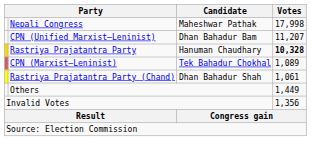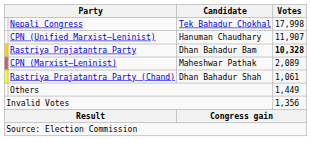(218, 24) Maheshwar Pathak -> (225, 24) Tek Bahadur Chokhal
(218, 37) Dhan Bahadur Bam -> (220, 37) Hanuman Chaudhary
(289, 37) 11,207 -> (289, 37) 11,907
(220, 50) Hanuman Chaudhary -> (218, 50) Dhan Bahadur Bam
(225, 63) Tek Bahadur Chokhal -> (218, 63) Maheshwar Pathak
(287, 63) 1,089 -> (287, 63) 2,089
